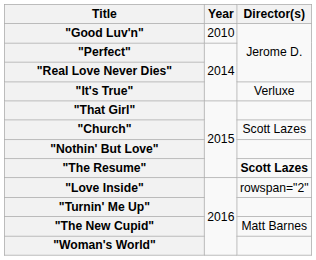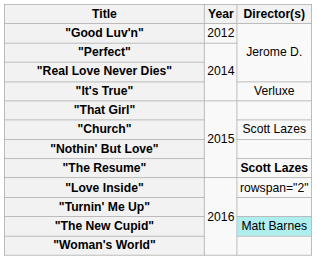(221, 33) 2010 -> (221, 33) 2012
(274, 226) no background -> (274, 226) paleturquoise background
